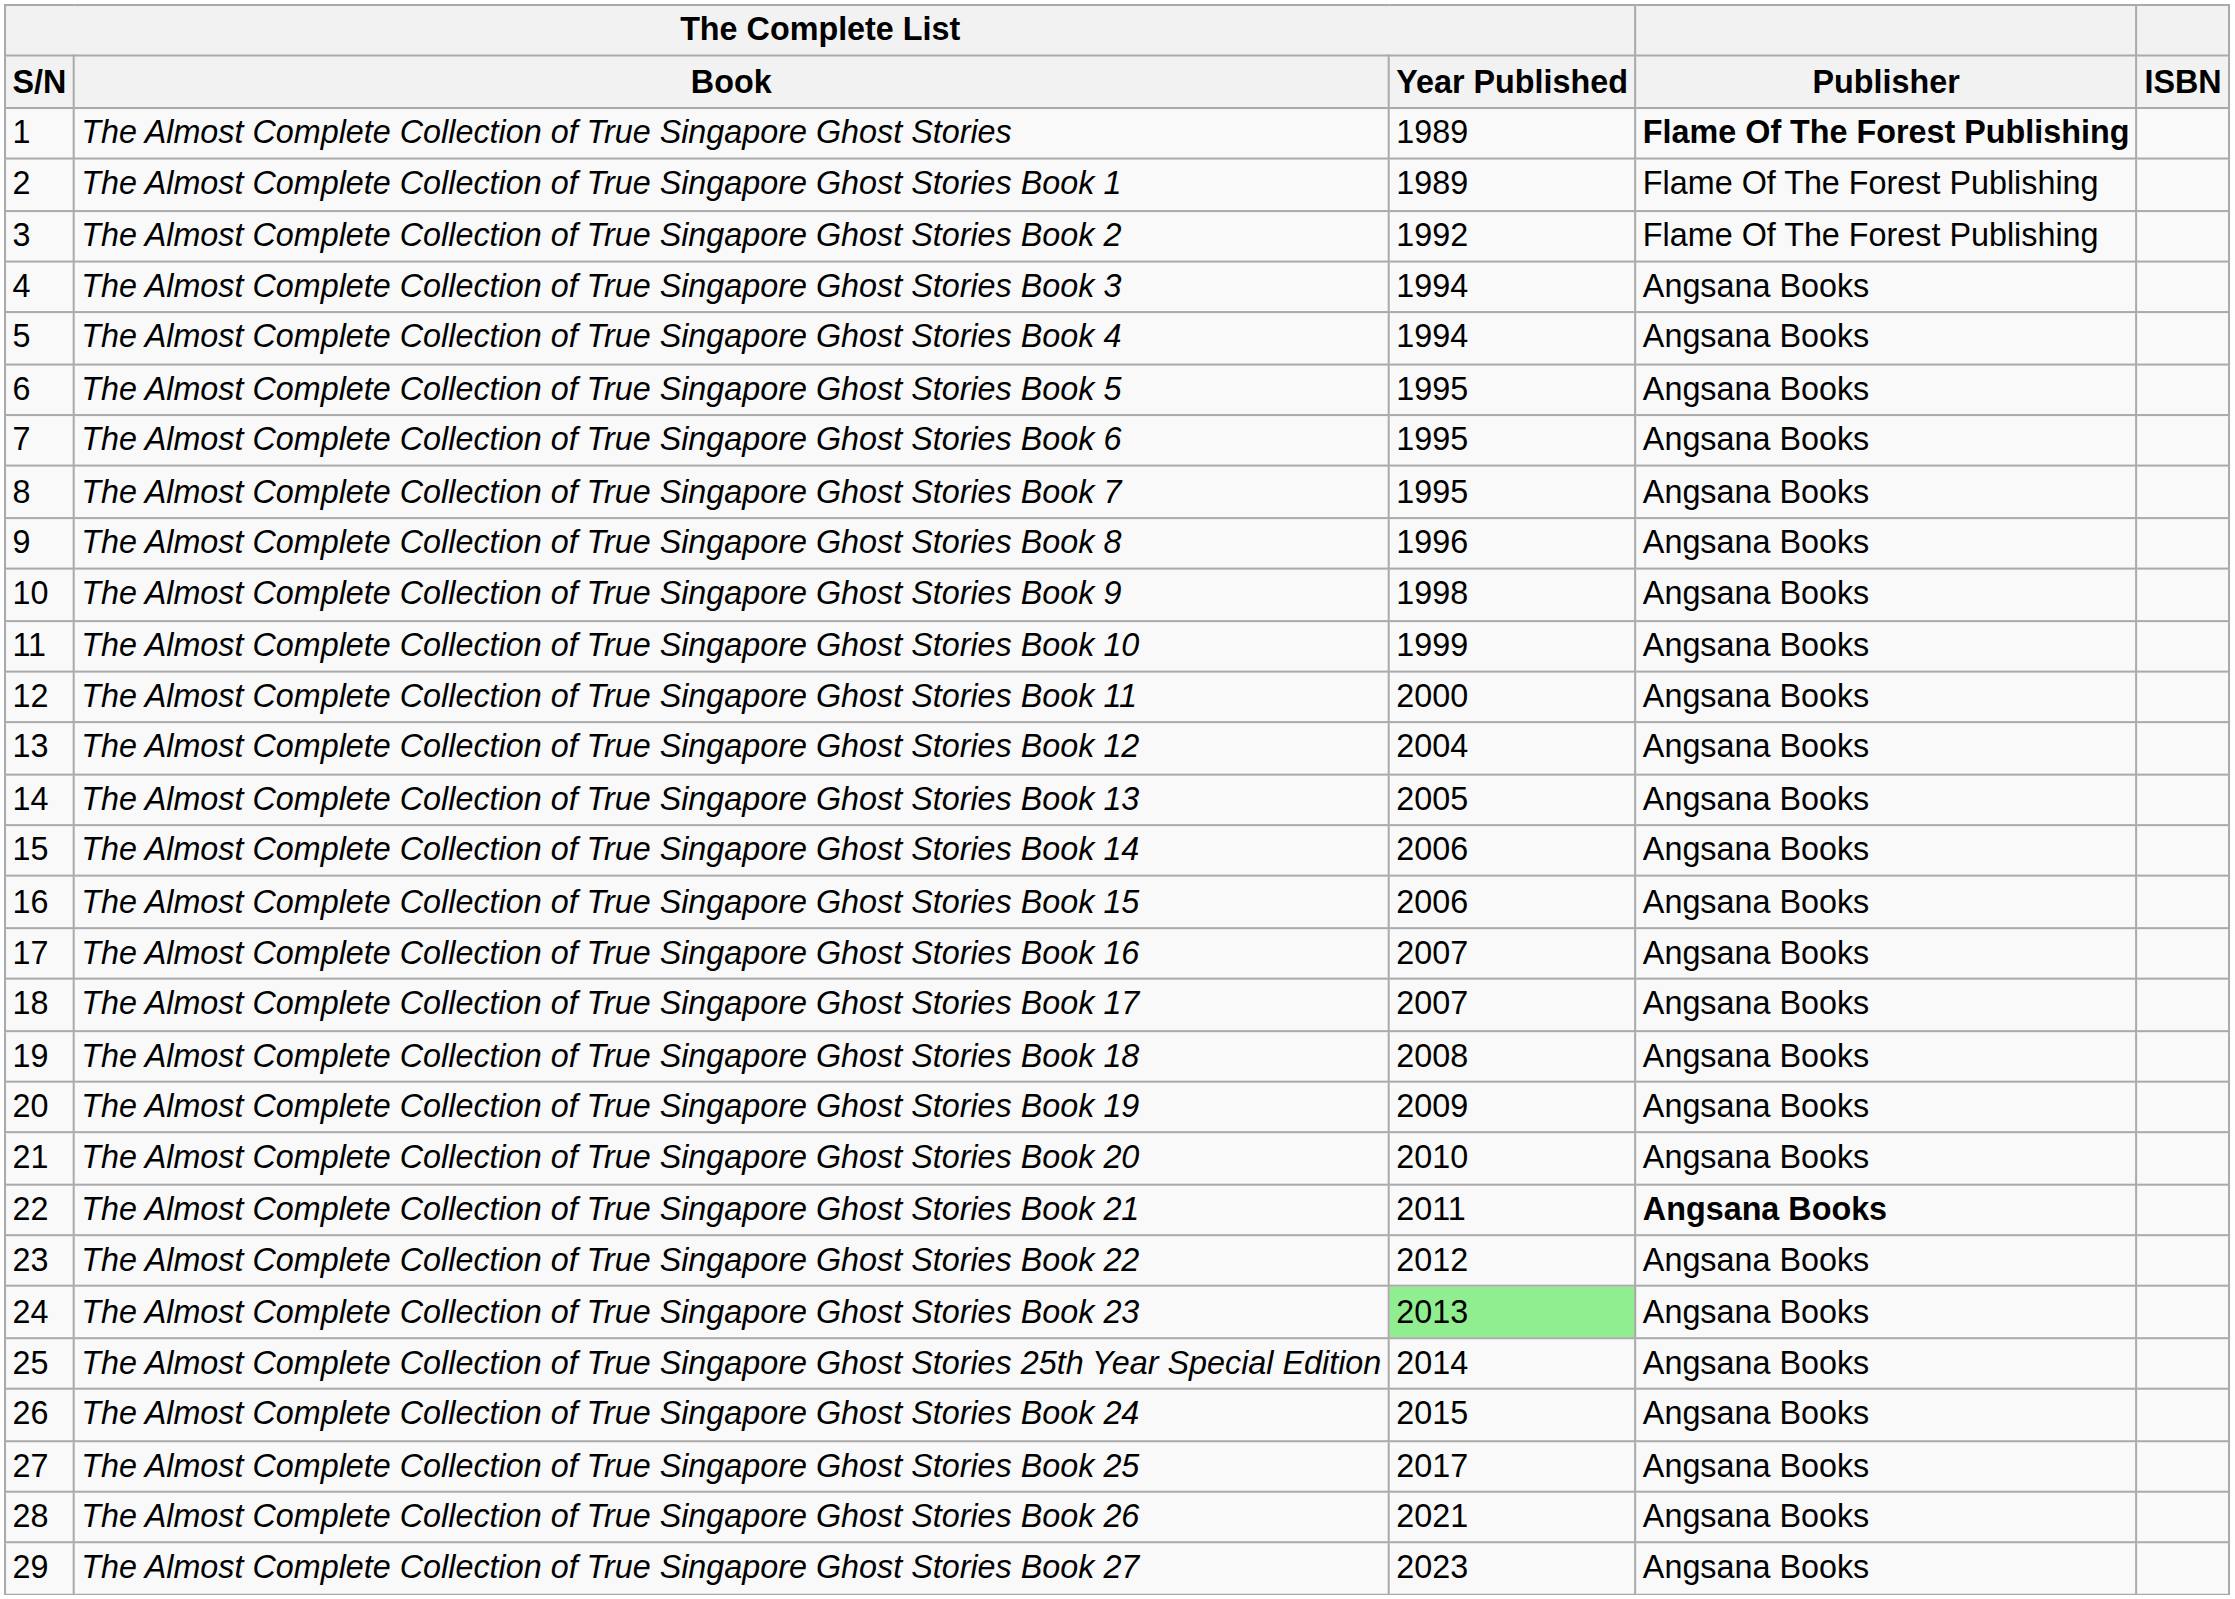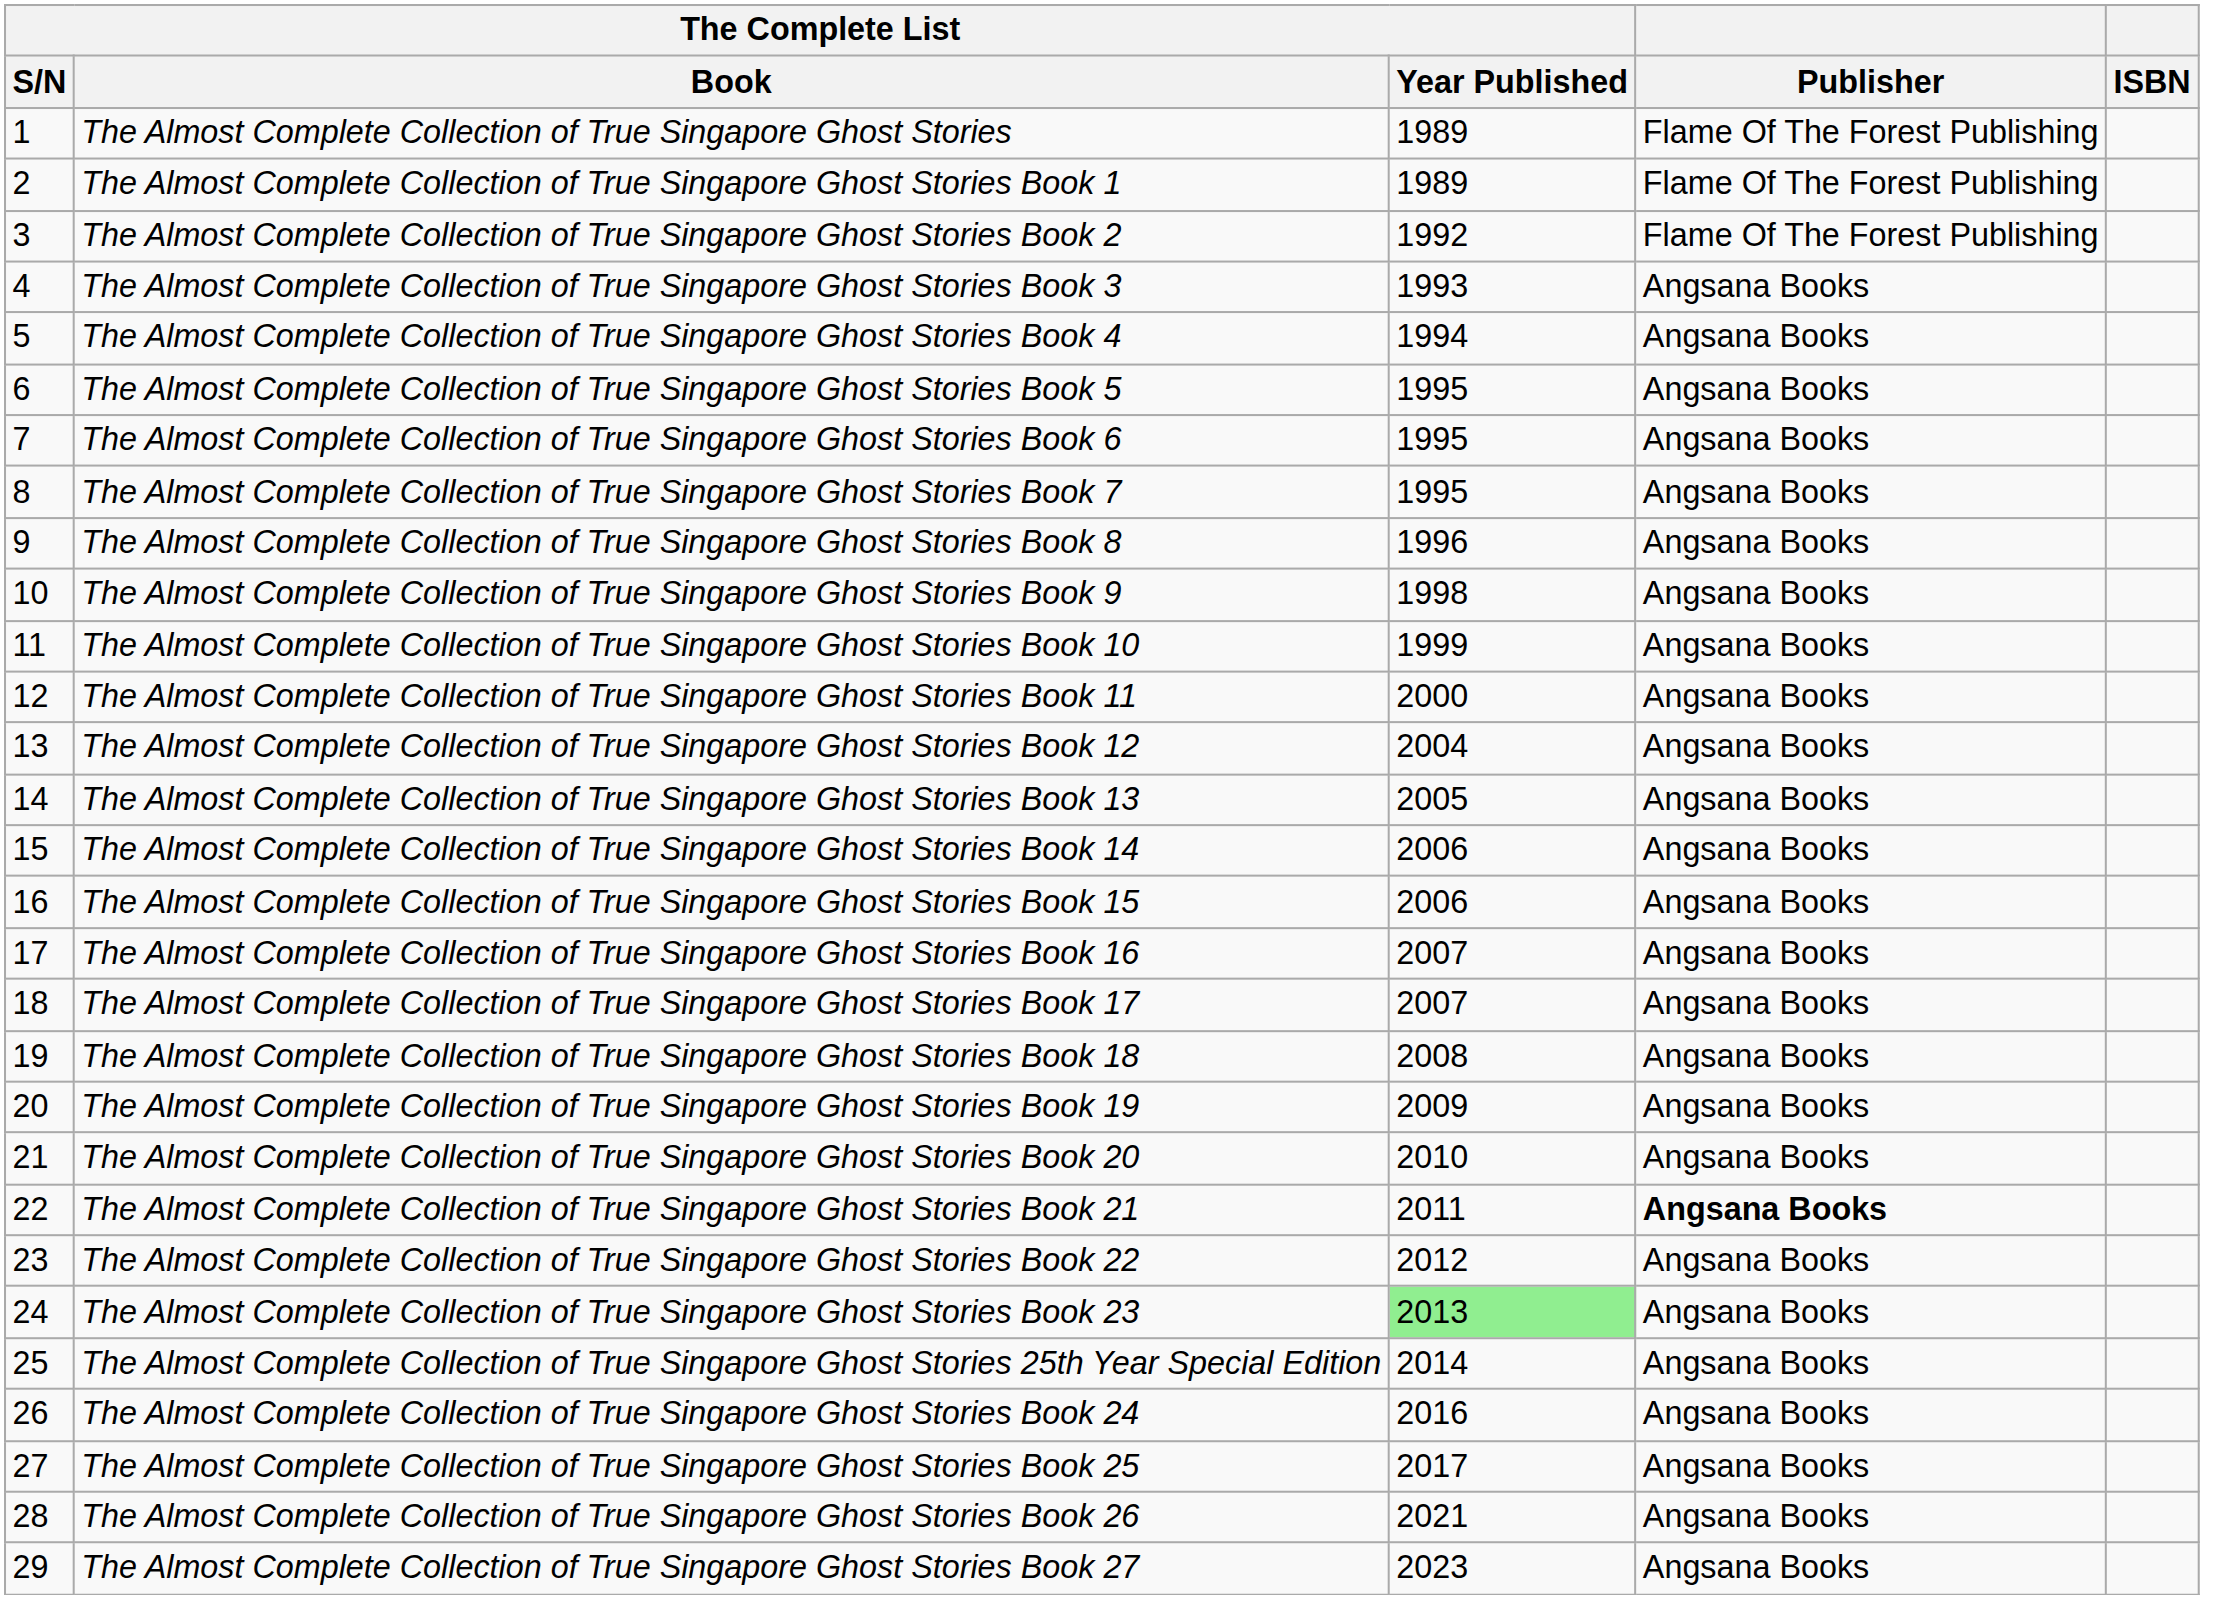(1886, 132) bold -> (1871, 132) normal
(1432, 286) 1994 -> (1432, 286) 1993
(1432, 1414) 2015 -> (1432, 1414) 2016
